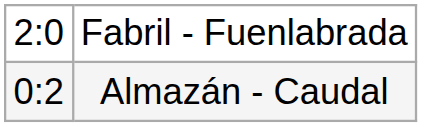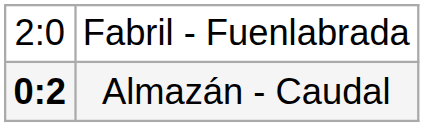(39, 90) normal -> (40, 90) bold
